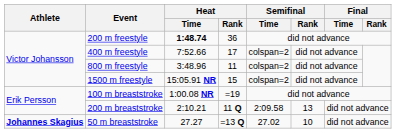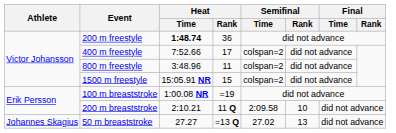(308, 108) 13 -> (302, 108) 10
(45, 122) bold -> (42, 122) normal
(308, 122) 10 -> (302, 122) 13
